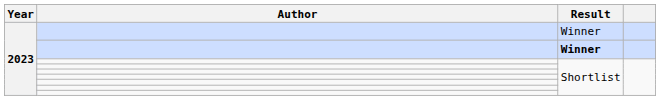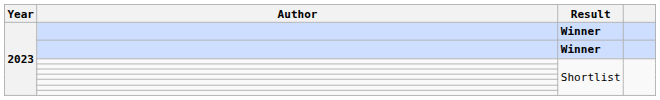(581, 31) normal -> (581, 31) bold
